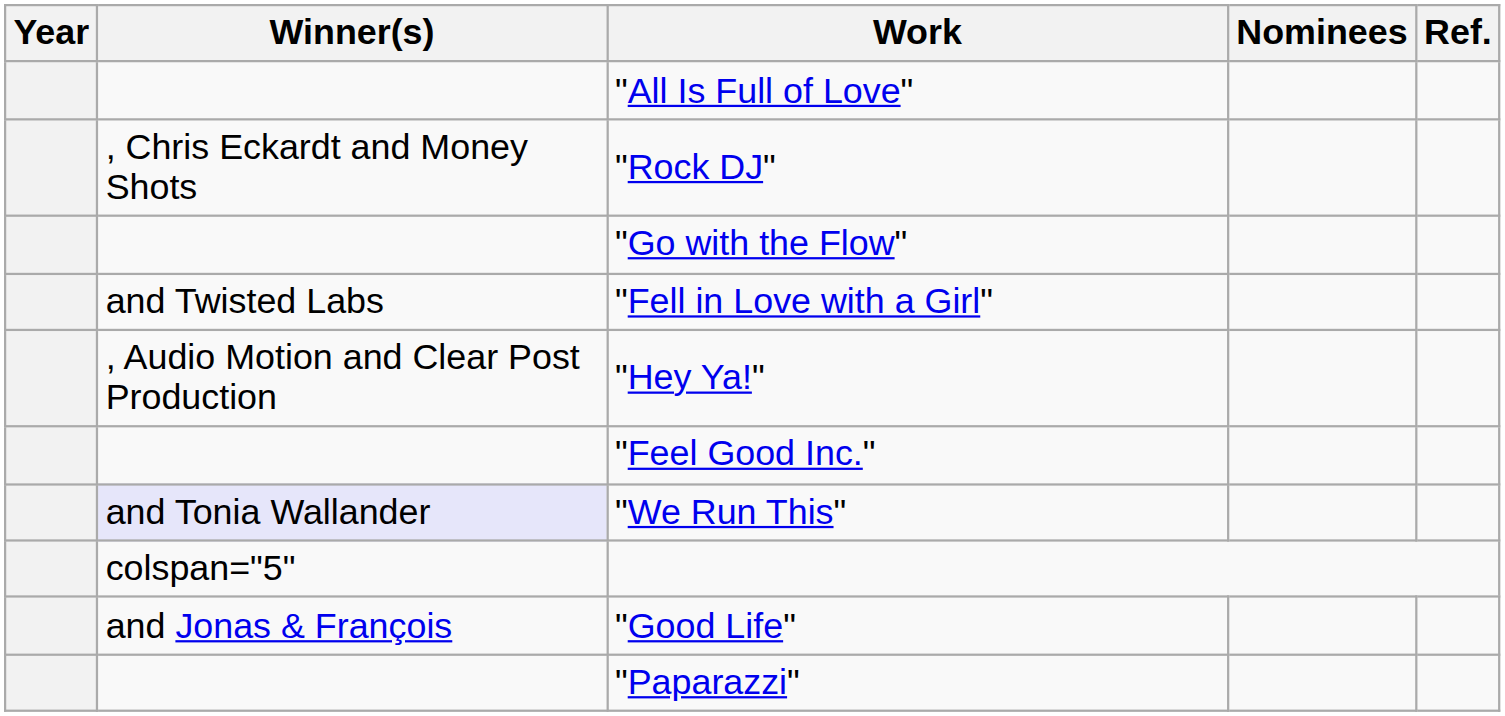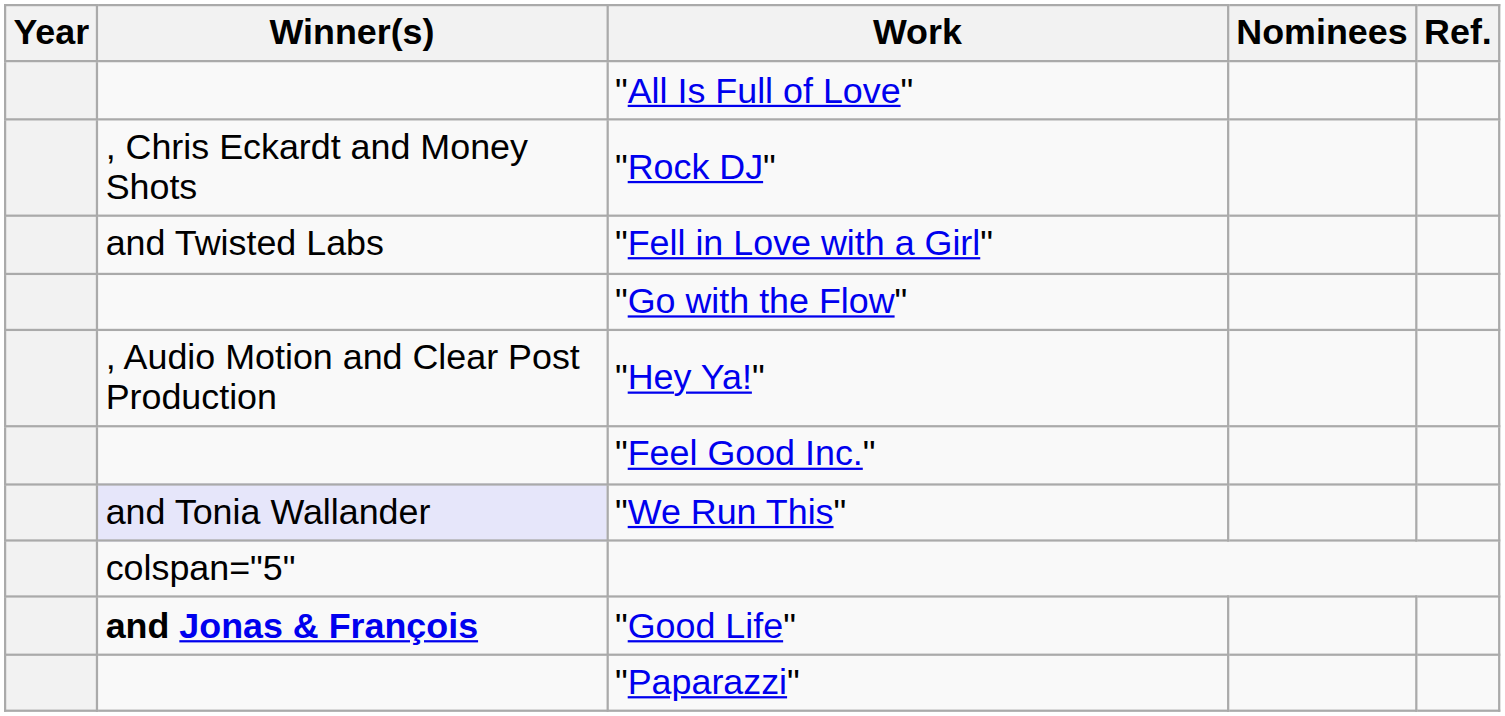rows swapped: (804, 300) <-> (761, 243)
(279, 625) normal -> (292, 625) bold
